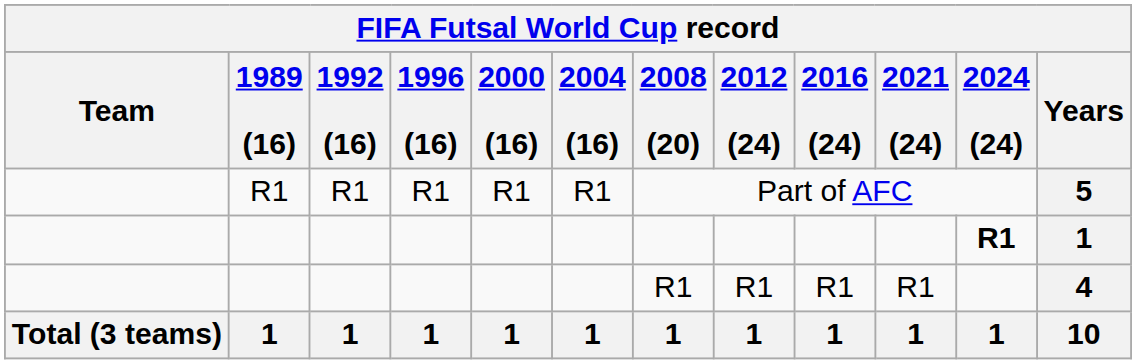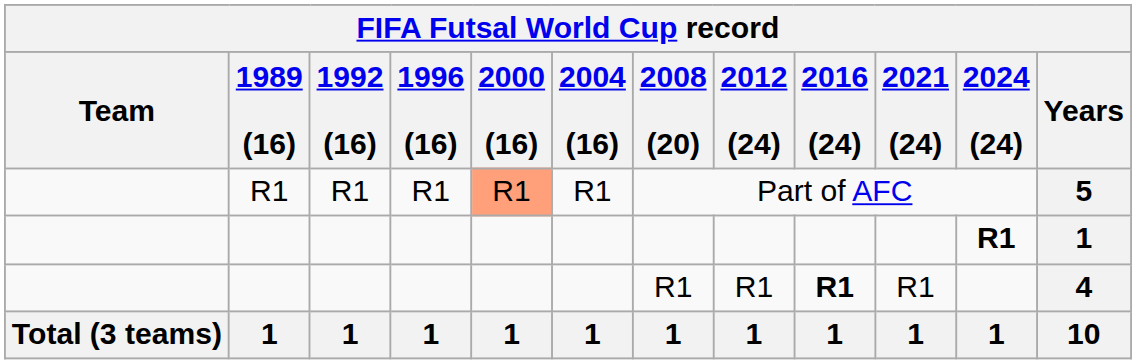(512, 191) no background -> (512, 191) lightsalmon background
(835, 286) normal -> (835, 286) bold
